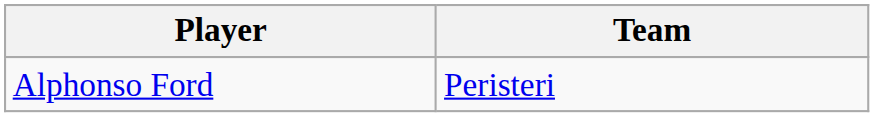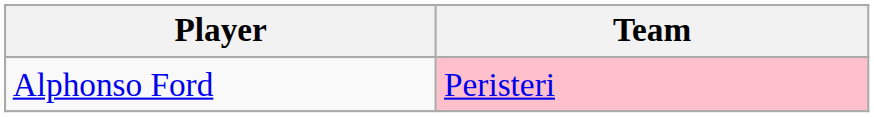(500, 83) no background -> (500, 83) pink background
